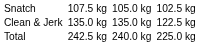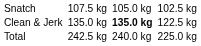(132, 22) normal -> (132, 22) bold
